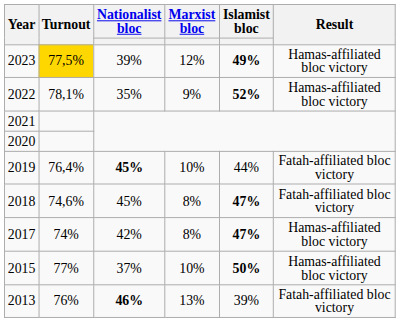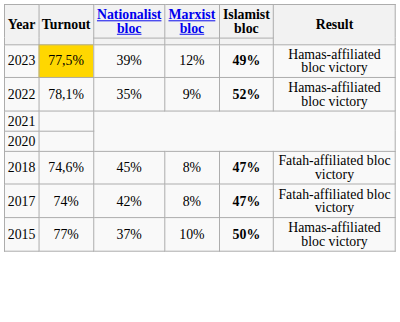- row: (22, 168)
(334, 235) Hamas-affiliated bloc victory -> (334, 201) Fatah-affiliated bloc victory
- row: (22, 301)
